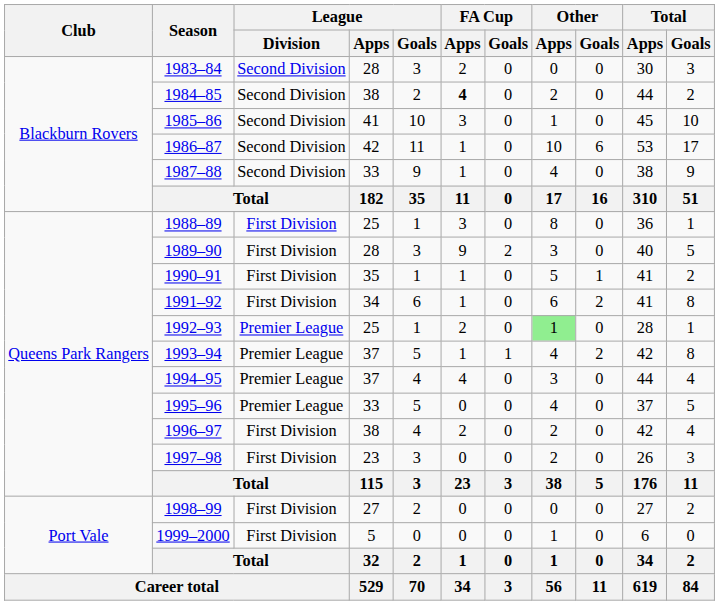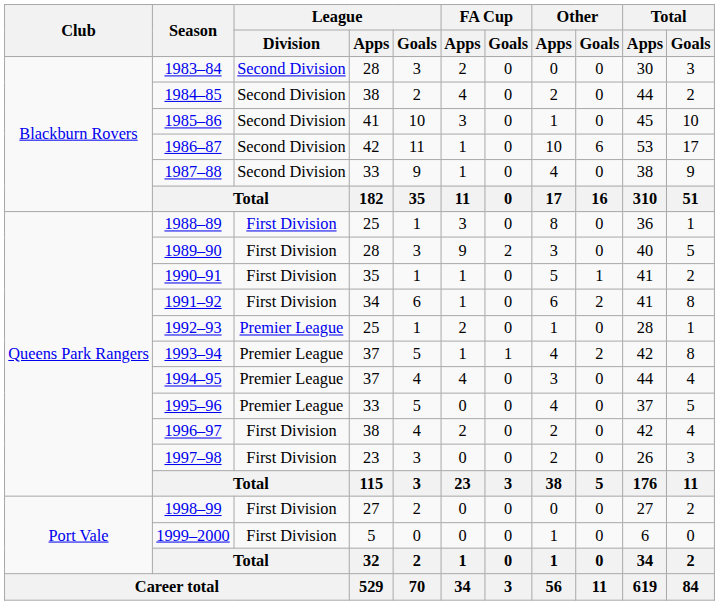(463, 95) bold -> (463, 95) normal
(554, 328) lightgreen background -> (554, 328) no background
